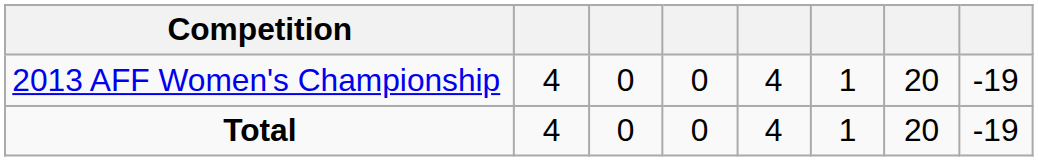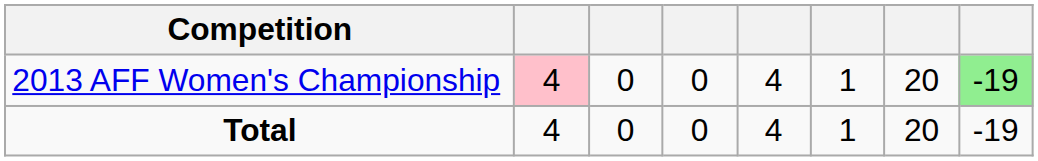(552, 79) no background -> (552, 79) pink background
(996, 79) no background -> (996, 79) lightgreen background
